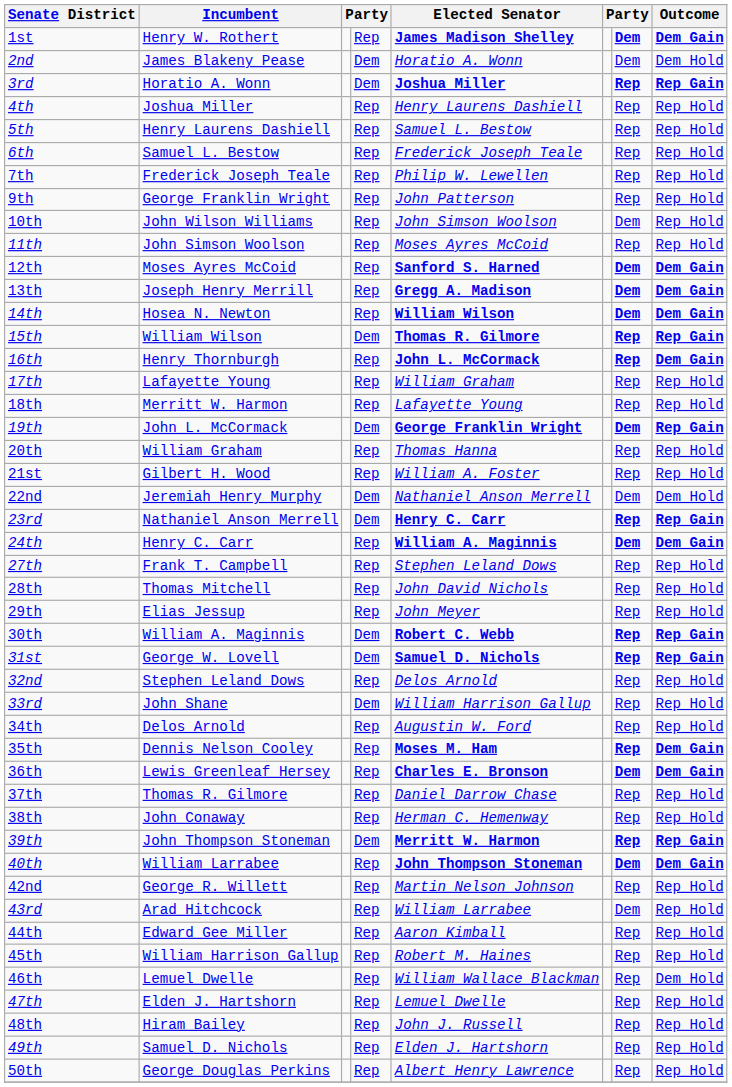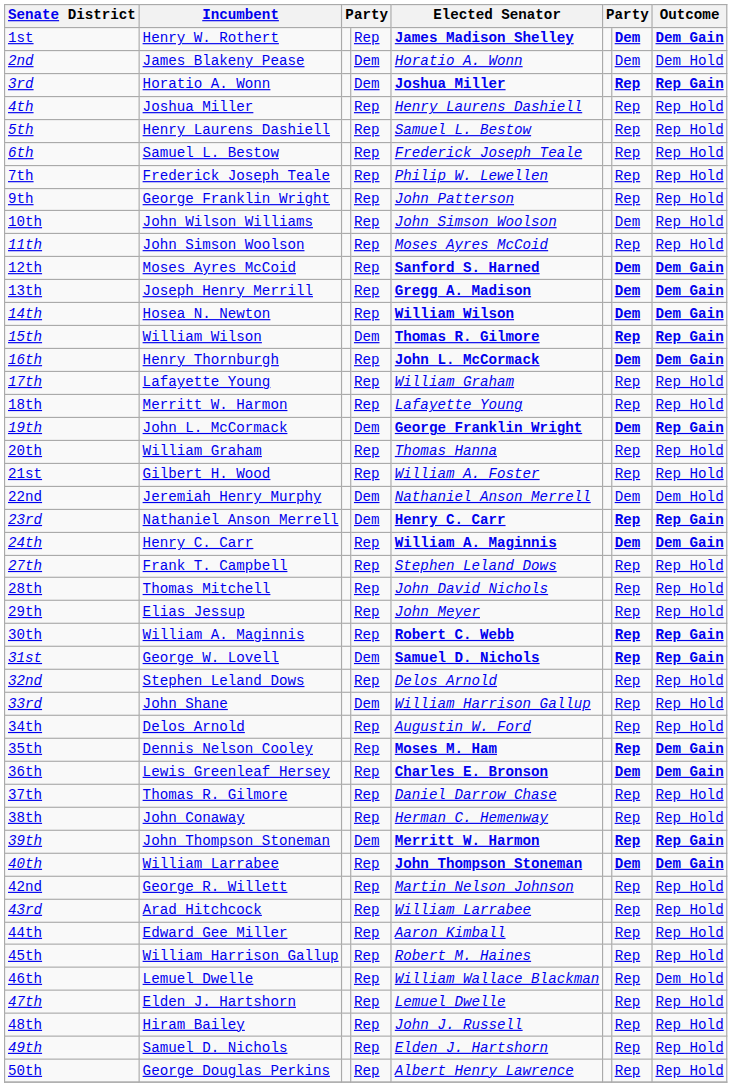(627, 360) Rep -> (627, 360) Dem
(367, 635) Dem -> (367, 635) Rep
(627, 911) Dem -> (627, 911) Rep
